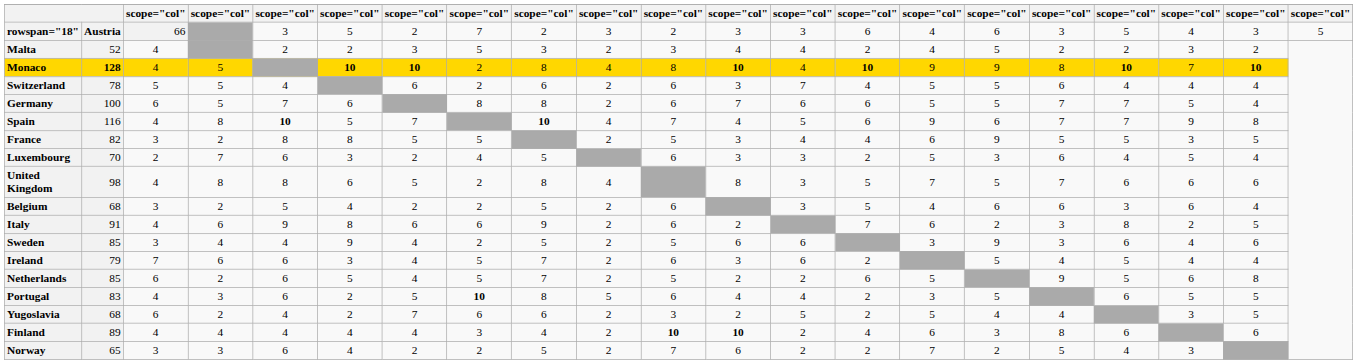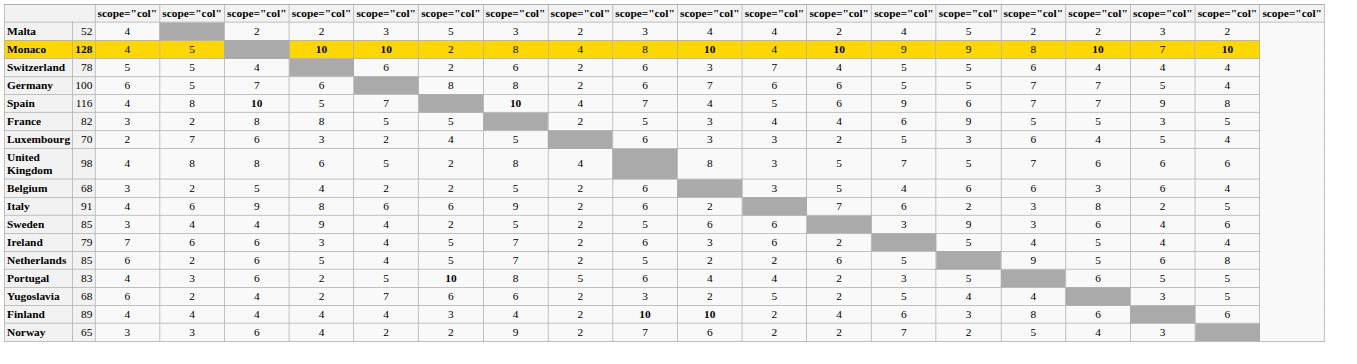- row: (43, 31)
(544, 350) 5 -> (516, 332) 9
